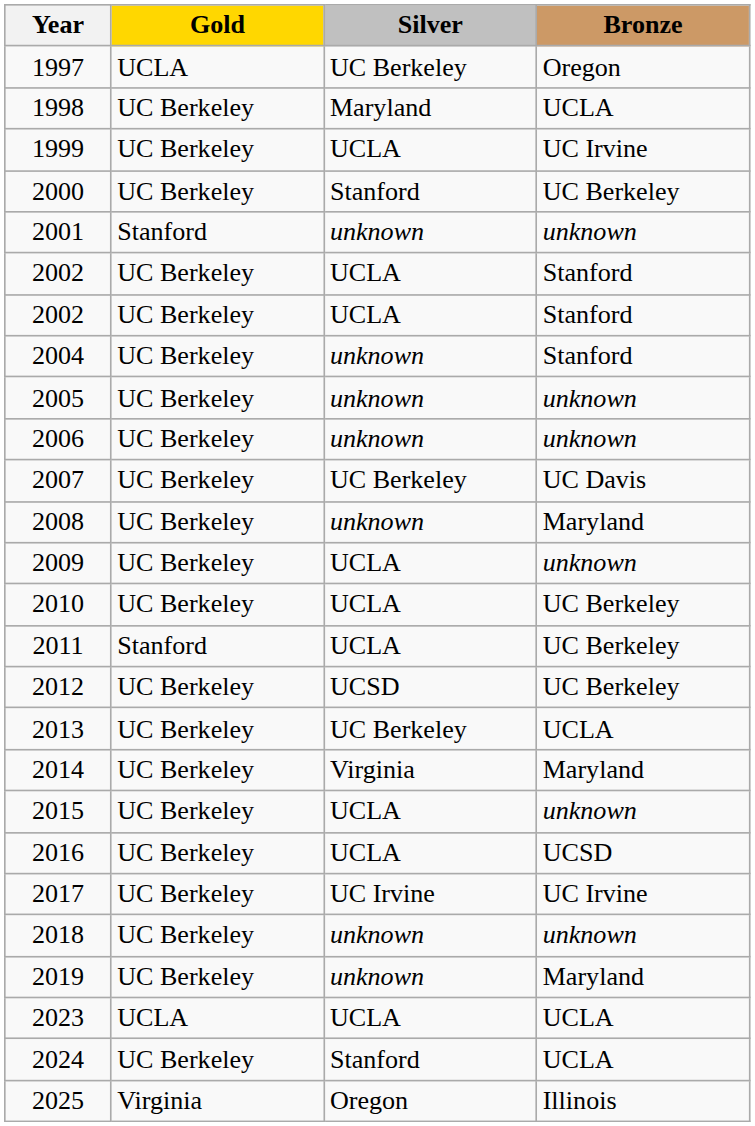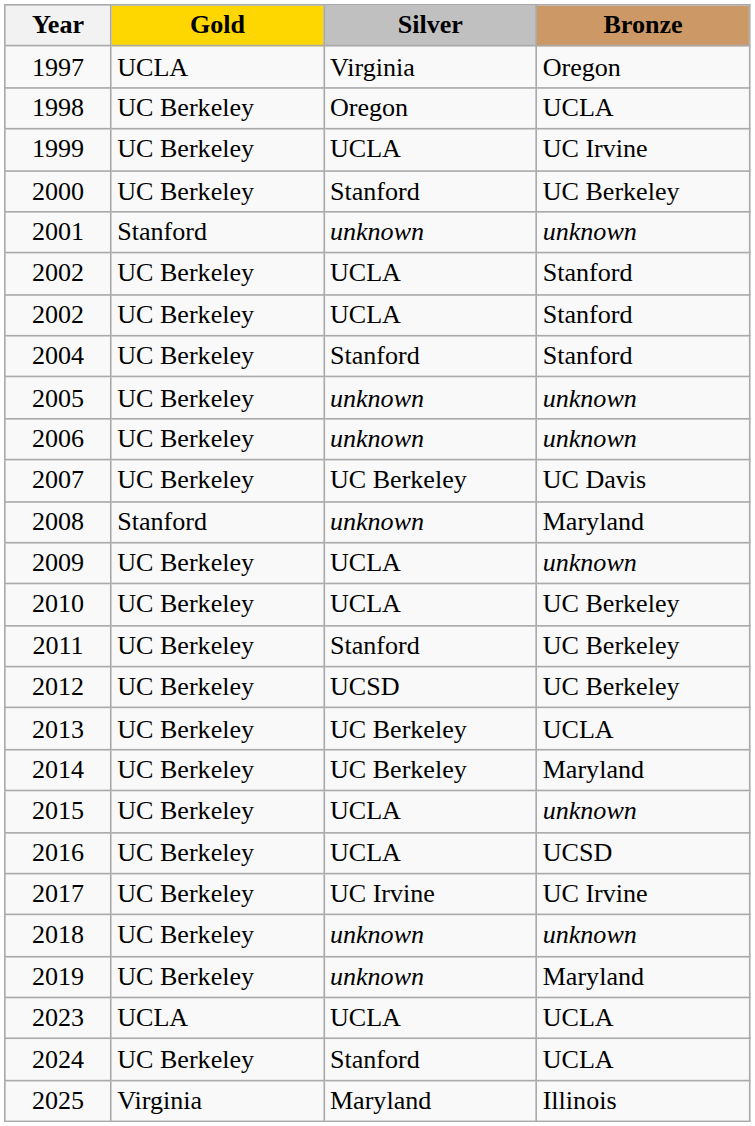(398, 66) UC Berkeley -> (372, 66) Virginia
(381, 107) Maryland -> (369, 107) Oregon
(377, 356) unknown -> (375, 356) Stanford
(186, 521) UC Berkeley -> (162, 521) Stanford
(162, 645) Stanford -> (186, 645) UC Berkeley
(365, 645) UCLA -> (375, 645) Stanford
(372, 769) Virginia -> (398, 769) UC Berkeley
(369, 1100) Oregon -> (381, 1100) Maryland
